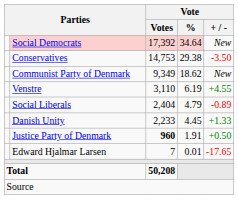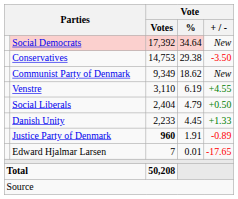(221, 105) -0.89 -> (220, 105) +0.50
(220, 136) +0.50 -> (221, 136) -0.89
